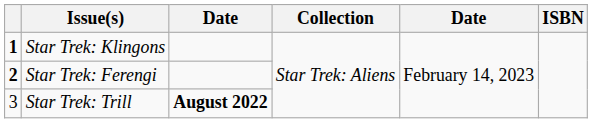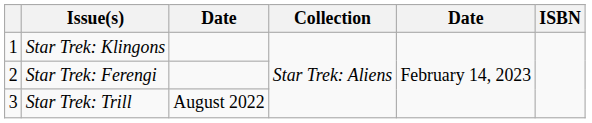(13, 46) bold -> (13, 46) normal
(13, 74) bold -> (13, 74) normal
(220, 103) bold -> (219, 103) normal
